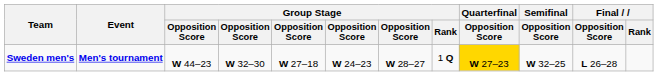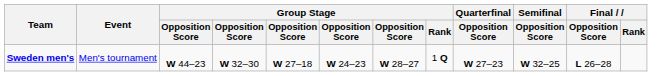(121, 58) bold -> (118, 58) normal
(489, 64) gold background -> (483, 64) no background
